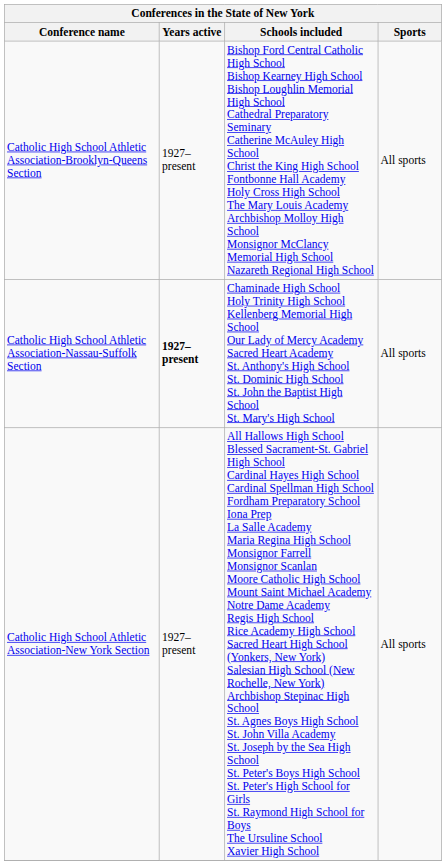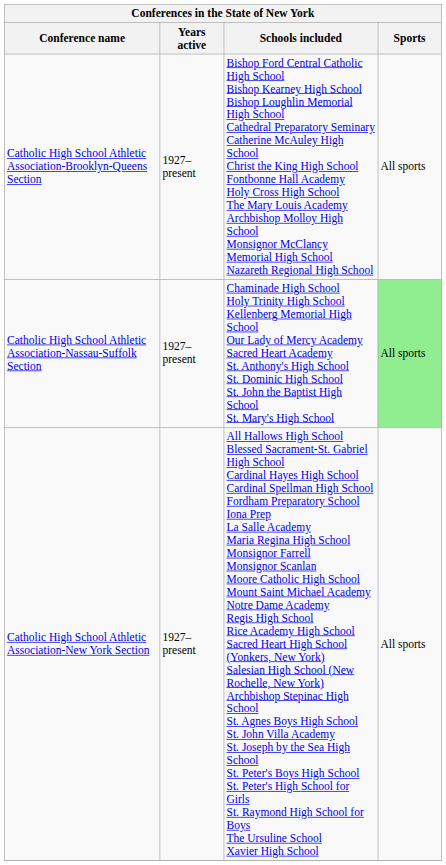(180, 353) bold -> (179, 353) normal
(403, 353) no background -> (403, 353) lightgreen background
